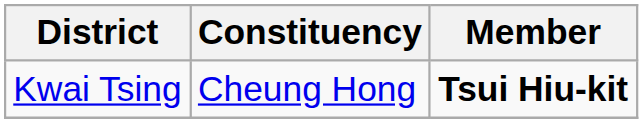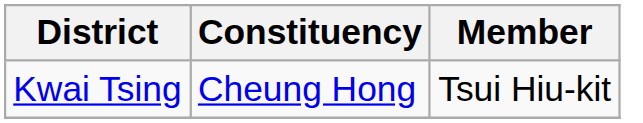(533, 88) bold -> (525, 88) normal
